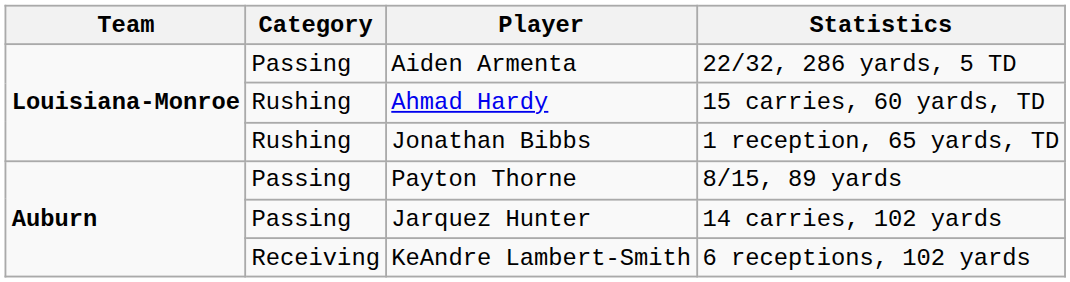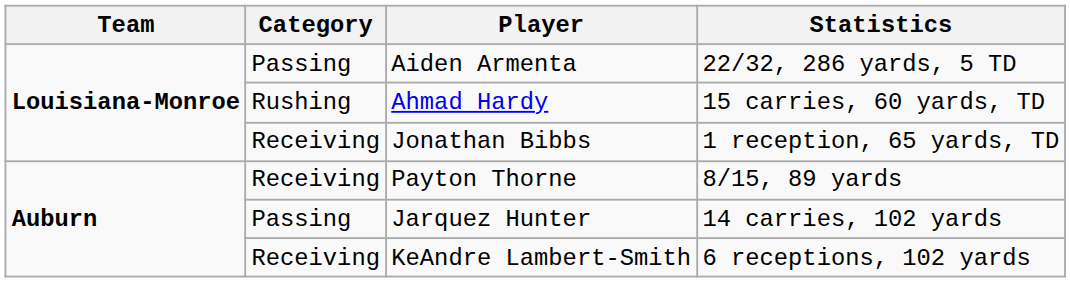(301, 141) Rushing -> (316, 141) Receiving
(301, 180) Passing -> (316, 180) Receiving
